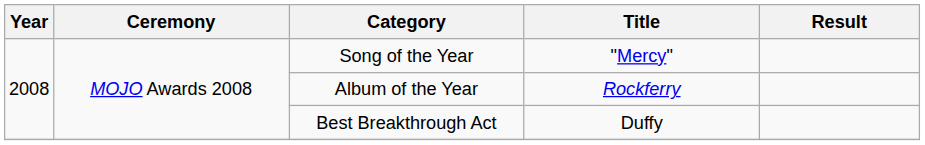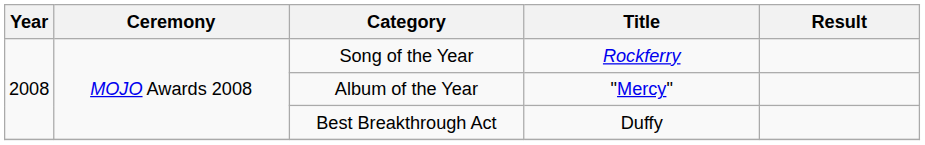(642, 56) "Mercy" -> (642, 56) Rockferry
(642, 89) Rockferry -> (642, 89) "Mercy"
